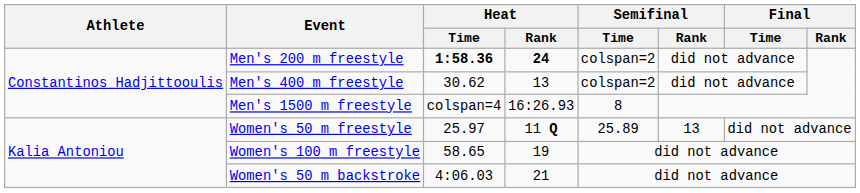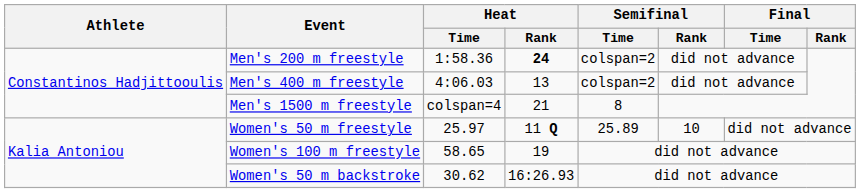(464, 60) bold -> (464, 60) normal
(464, 83) 30.62 -> (464, 83) 4:06.03
(541, 106) 16:26.93 -> (541, 106) 21
(691, 129) 13 -> (691, 129) 10
(464, 176) 4:06.03 -> (464, 176) 30.62
(541, 176) 21 -> (541, 176) 16:26.93
